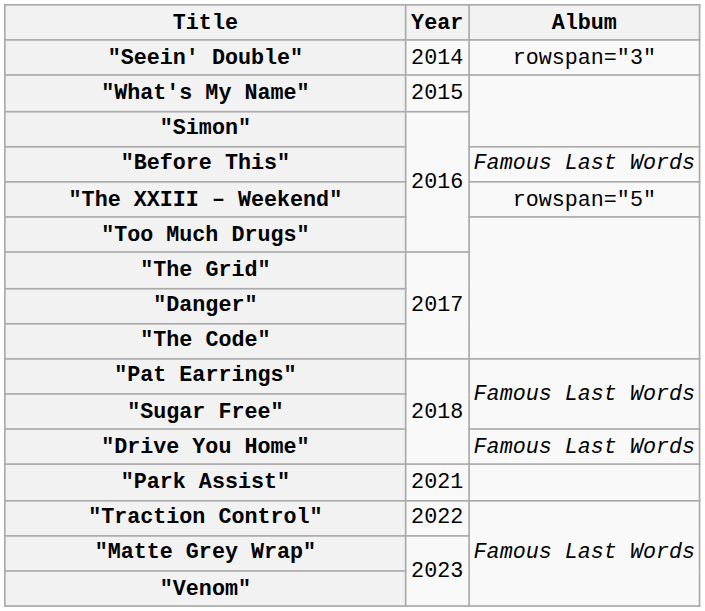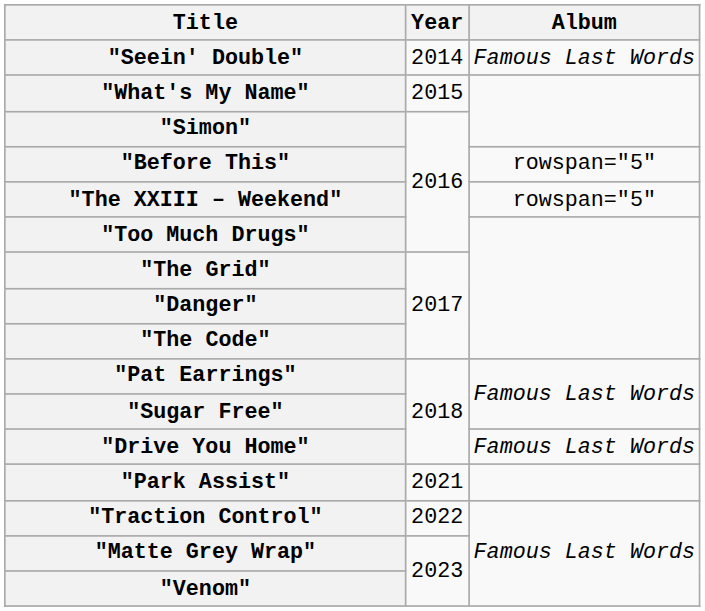(584, 58) rowspan="3" -> (584, 58) Famous Last Words
(584, 164) Famous Last Words -> (584, 164) rowspan="5"
